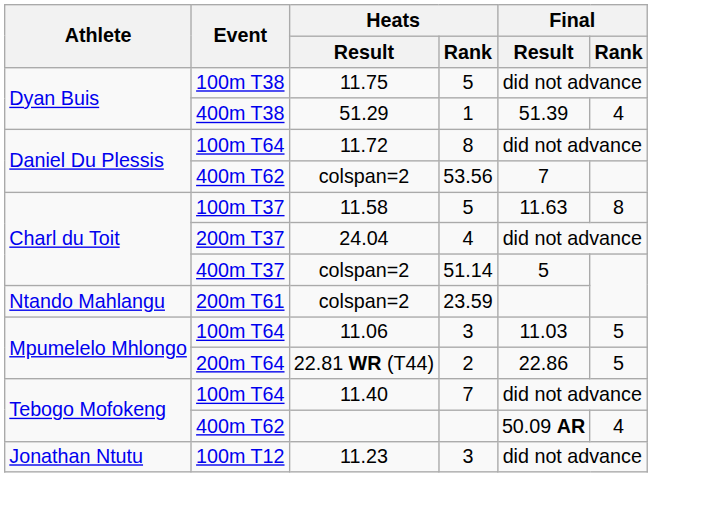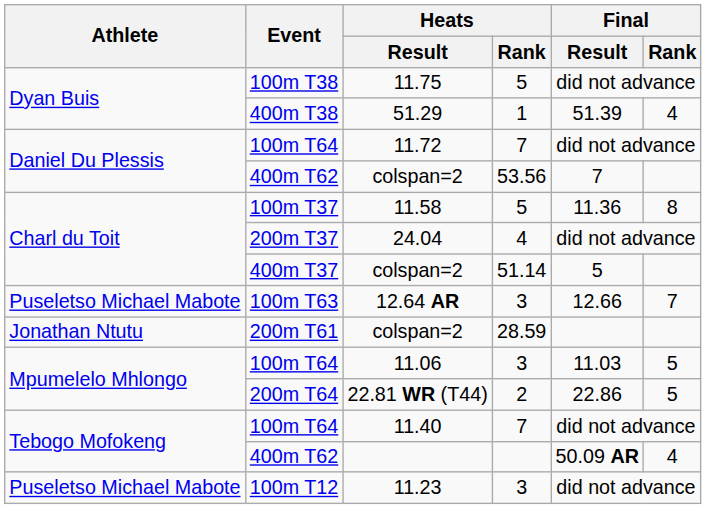(468, 145) 8 -> (522, 145) 7
(544, 208) 11.63 -> (597, 208) 11.36
+ row: (294, 301)
(87, 301) Ntando Mahlangu -> (76, 332) Jonathan Ntutu
(468, 301) 23.59 -> (522, 332) 28.59
(76, 457) Jonathan Ntutu -> (125, 488) Puseletso Michael Mabote
